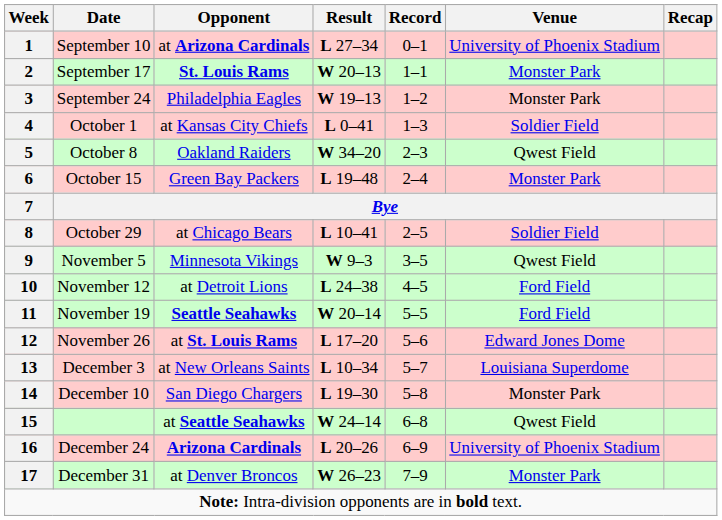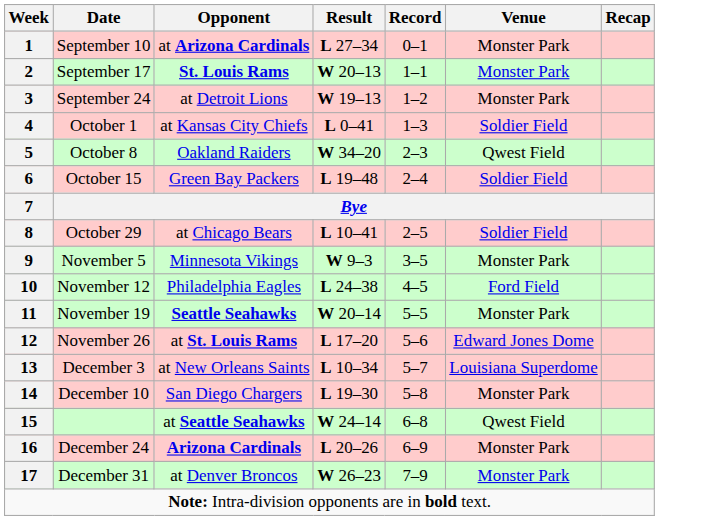(555, 44) University of Phoenix Stadium -> (523, 44) Monster Park
(234, 98) Philadelphia Eagles -> (234, 98) at Detroit Lions
(555, 179) Monster Park -> (523, 179) Soldier Field
(555, 260) Qwest Field -> (523, 260) Monster Park
(234, 286) at Detroit Lions -> (234, 286) Philadelphia Eagles
(555, 313) Ford Field -> (523, 313) Monster Park
(555, 448) University of Phoenix Stadium -> (523, 448) Monster Park
